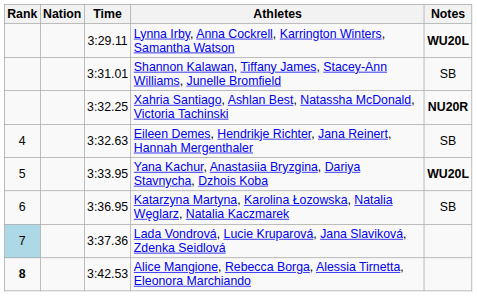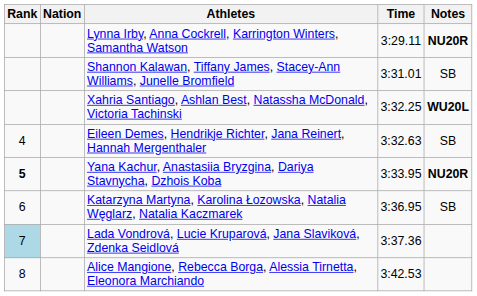columns swapped: (278, 14) <-> (108, 14)
(448, 40) WU20L -> (448, 40) NU20R
(448, 107) NU20R -> (448, 107) WU20L
(22, 174) normal -> (22, 174) bold
(448, 174) WU20L -> (448, 174) NU20R
(22, 274) bold -> (22, 274) normal
